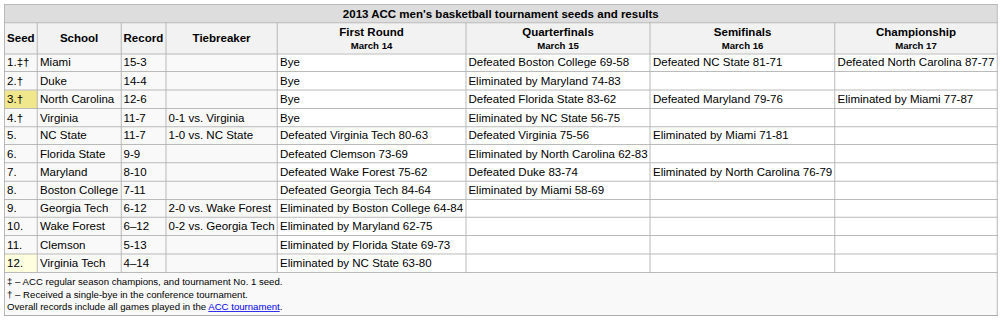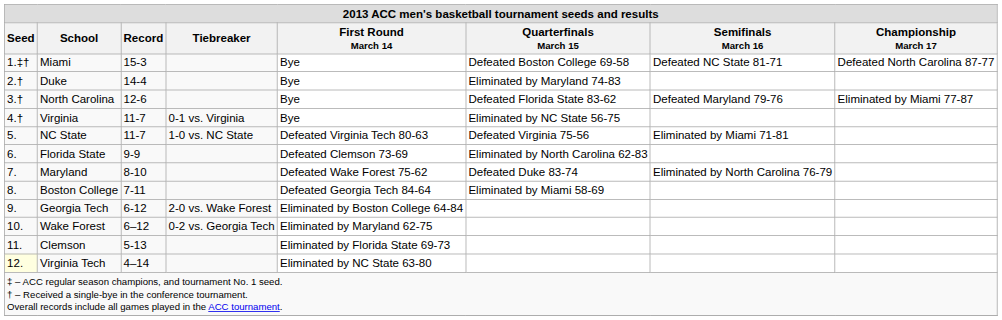(15, 99) khaki background -> (15, 99) no background
